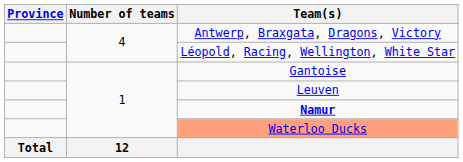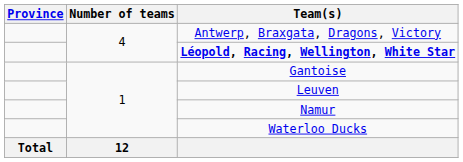(318, 52) normal -> (318, 52) bold
(318, 109) bold -> (318, 109) normal
(318, 128) lightsalmon background -> (318, 128) no background
